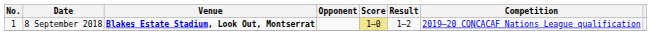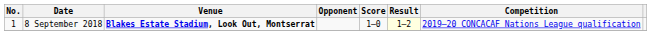(373, 24) khaki background -> (373, 24) no background
(404, 24) no background -> (404, 24) lightyellow background
